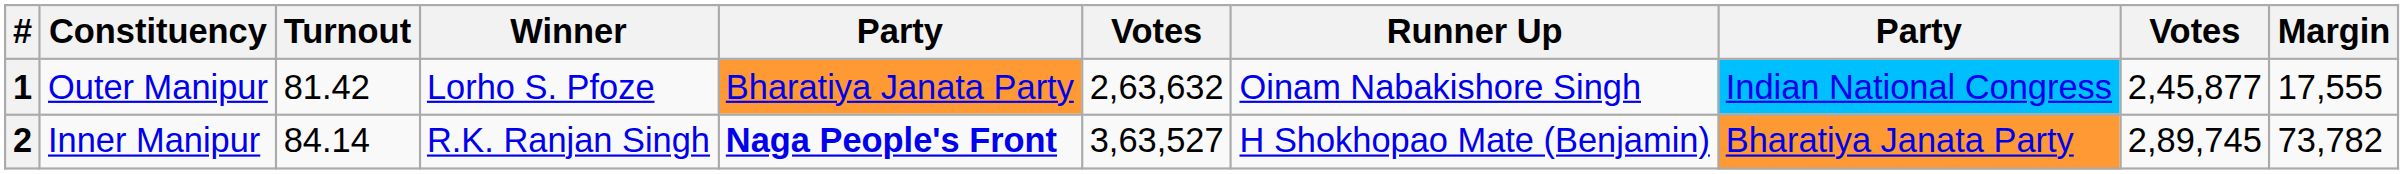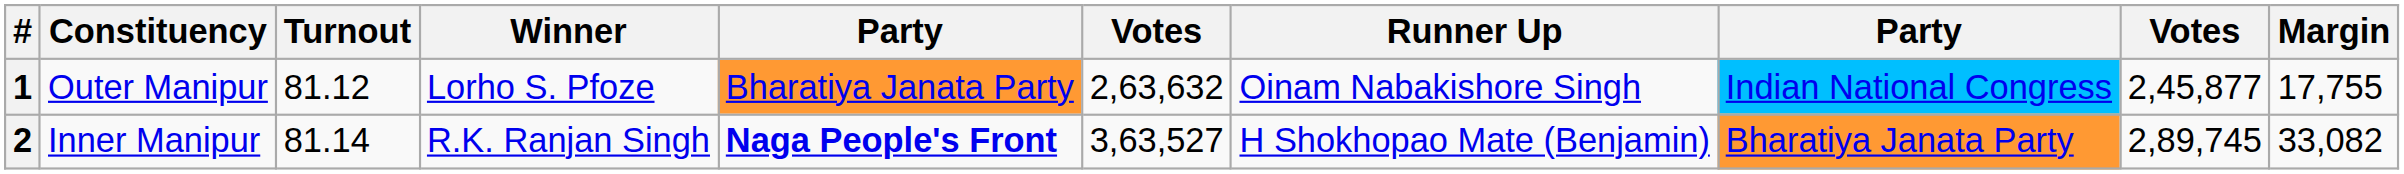(327, 86) 81.42 -> (327, 86) 81.12
(2330, 86) 17,555 -> (2330, 86) 17,755
(327, 140) 84.14 -> (327, 140) 81.14
(2330, 140) 73,782 -> (2330, 140) 33,082
